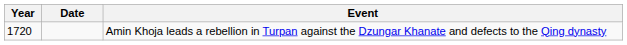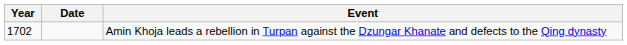(19, 31) 1720 -> (19, 31) 1702
